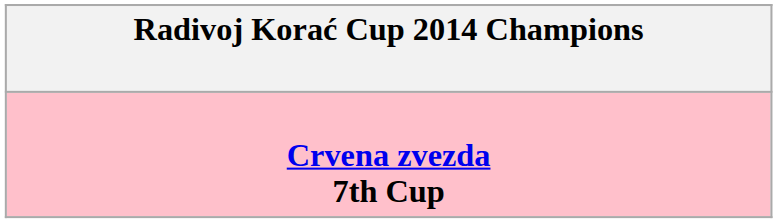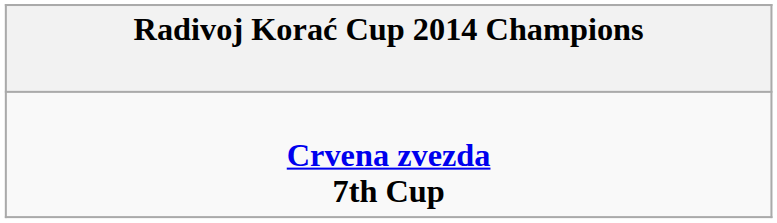(389, 172) pink background -> (389, 172) no background
